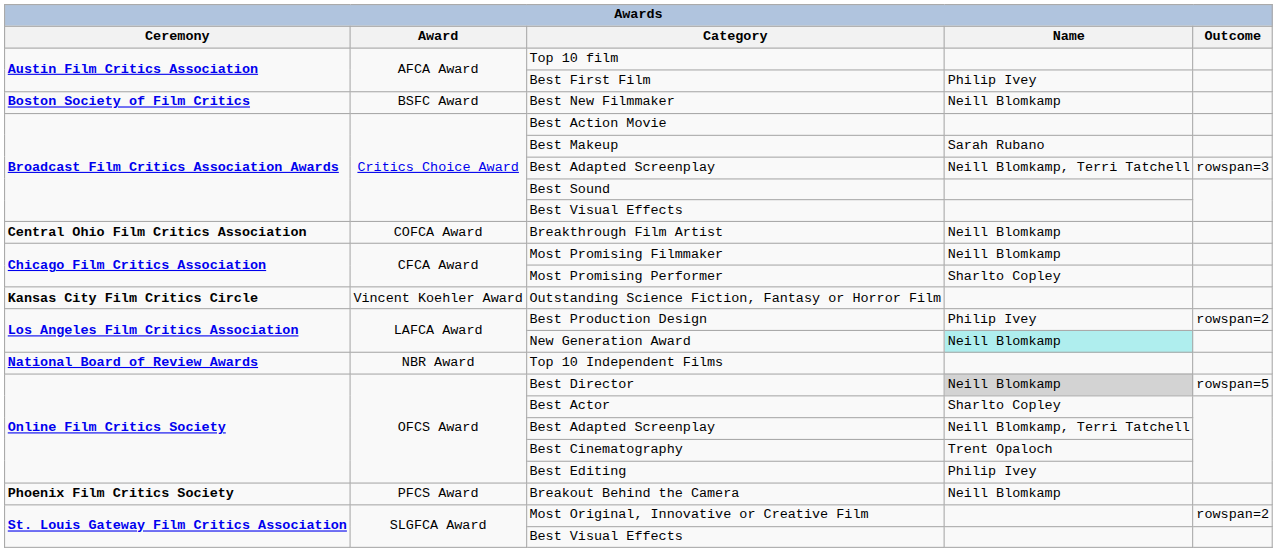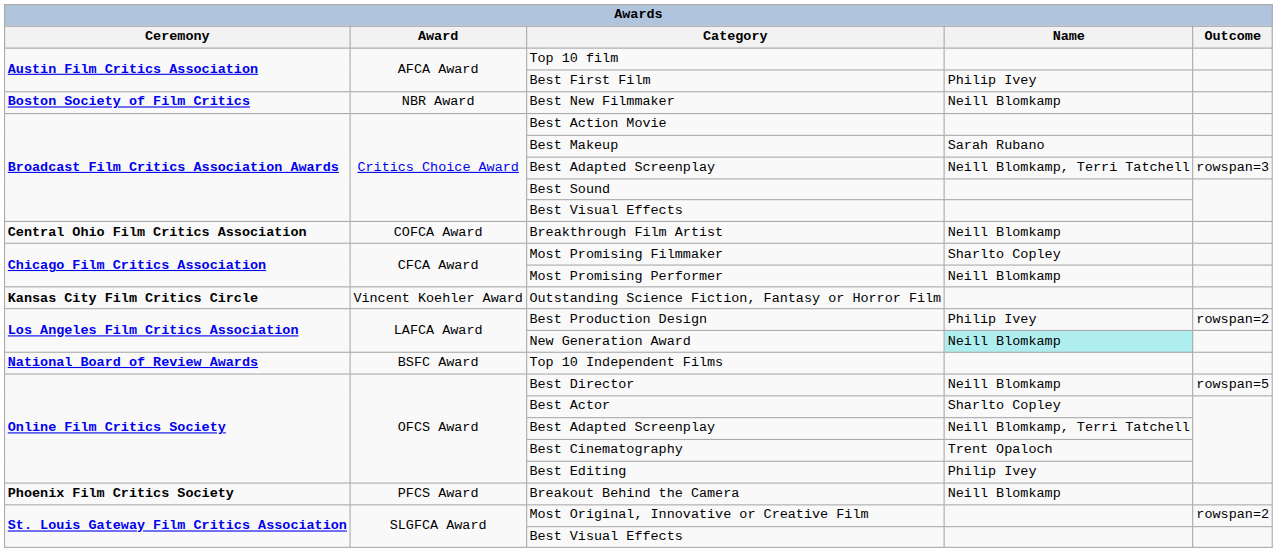(438, 103) BSFC Award -> (438, 103) NBR Award
(1004, 255) Neill Blomkamp -> (1004, 255) Sharlto Copley
(1004, 277) Sharlto Copley -> (1004, 277) Neill Blomkamp
(438, 363) NBR Award -> (438, 363) BSFC Award
(1004, 385) lightgrey background -> (1004, 385) no background
